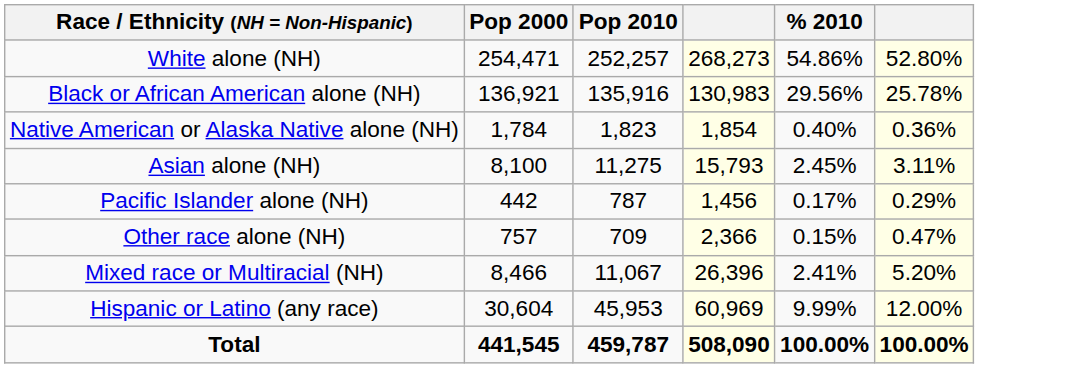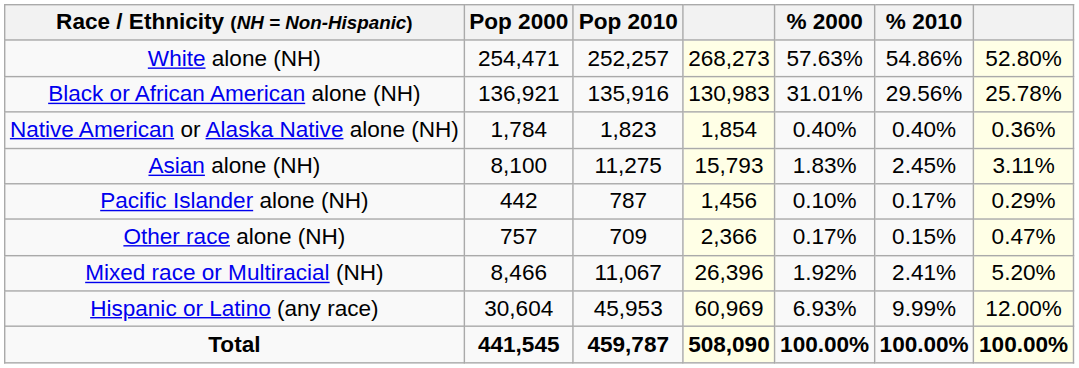+ column: (825, 22)
